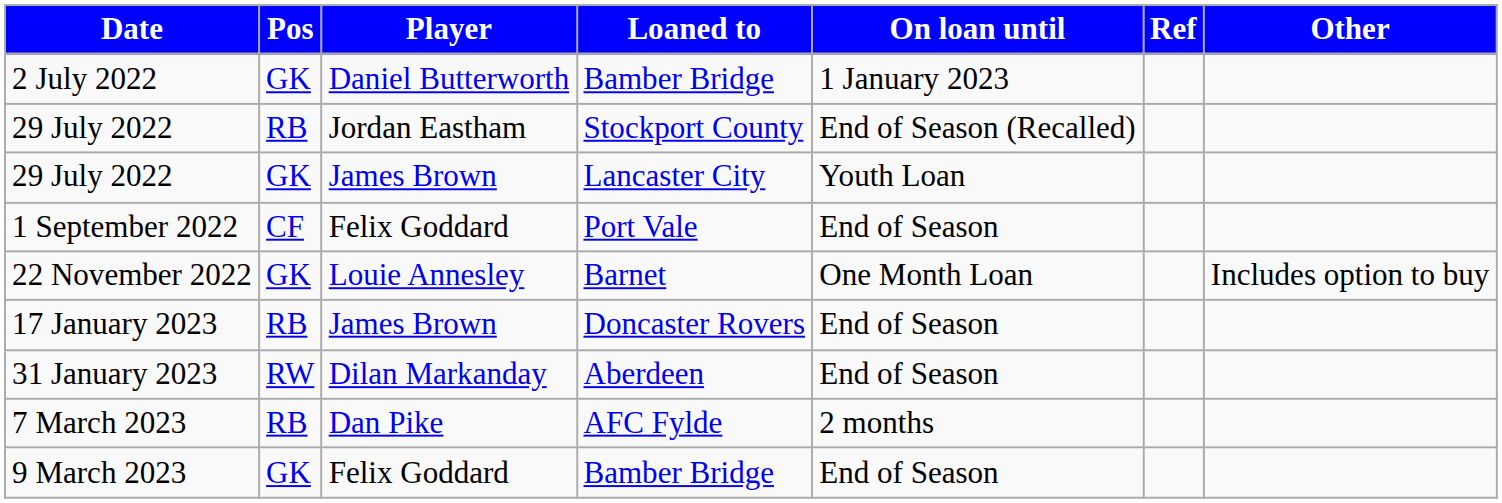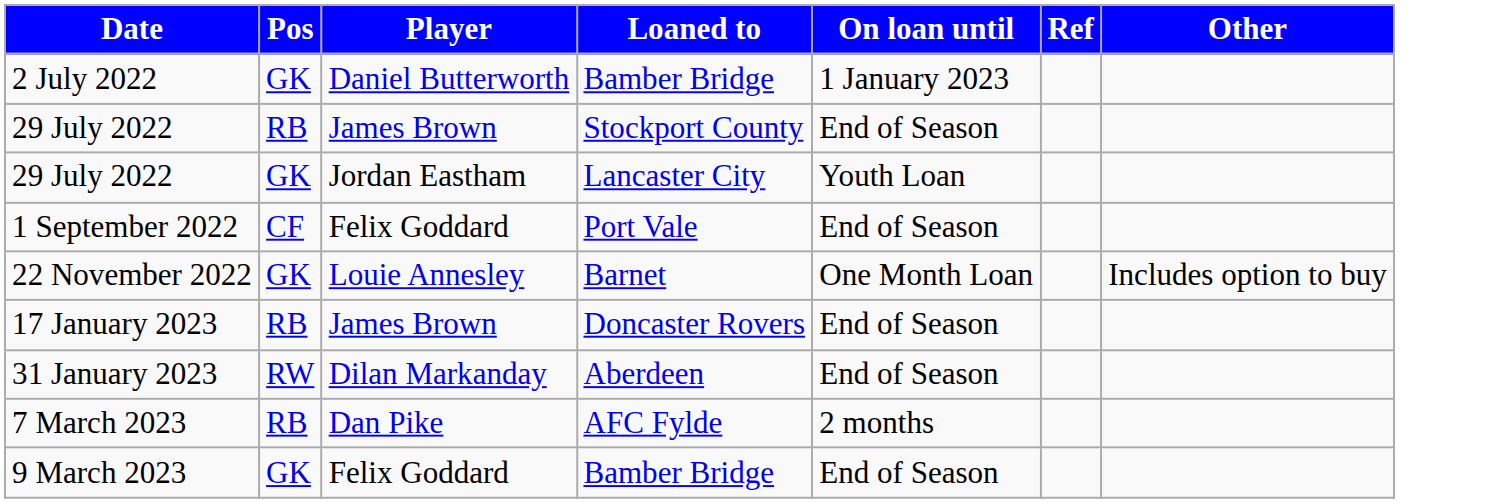(427, 127) Jordan Eastham -> (413, 127) James Brown
(977, 127) End of Season (Recalled) -> (909, 127) End of Season
(413, 176) James Brown -> (427, 176) Jordan Eastham
